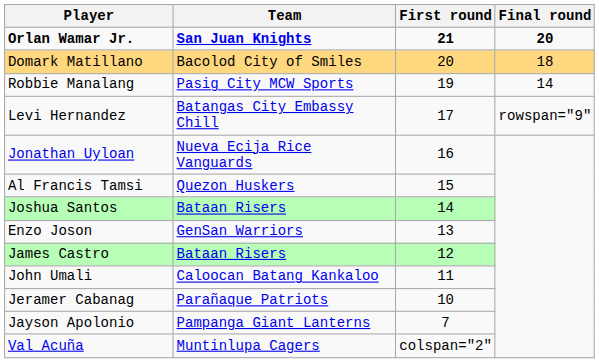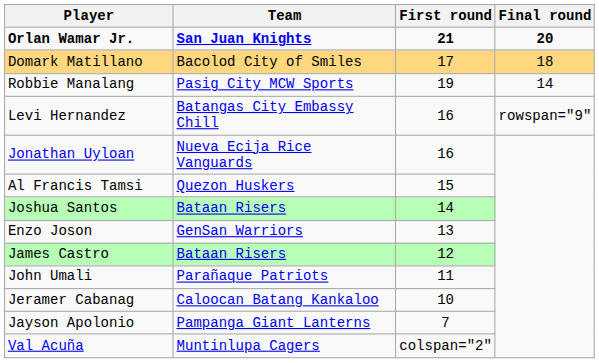(446, 62) 20 -> (446, 62) 17
(446, 116) 17 -> (446, 116) 16
(278, 277) Caloocan Batang Kankaloo -> (252, 277) Parañaque Patriots
(252, 300) Parañaque Patriots -> (278, 300) Caloocan Batang Kankaloo
